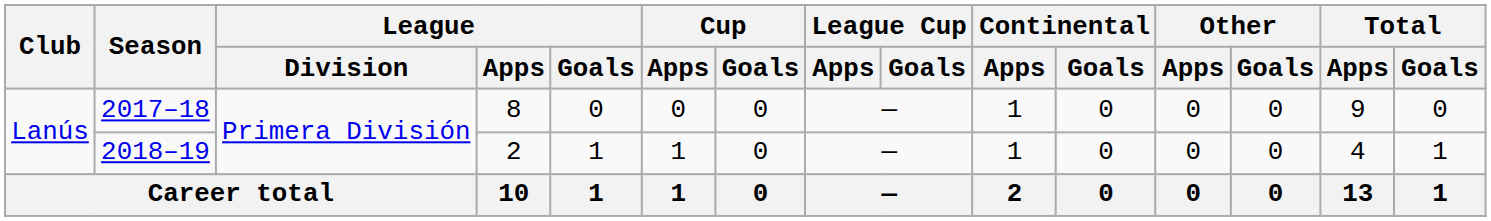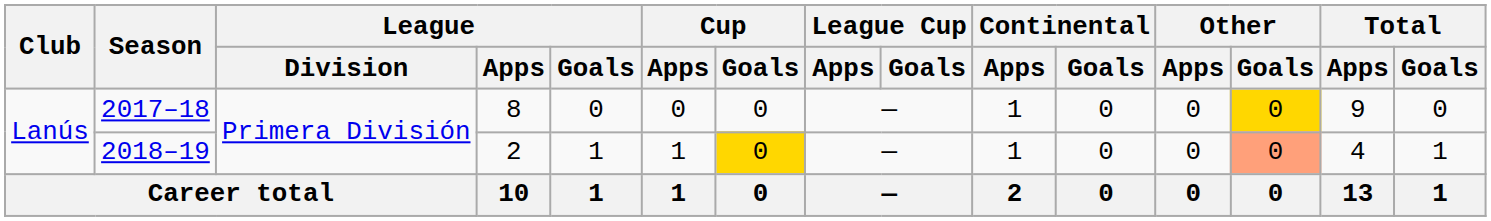(1276, 110) no background -> (1276, 110) gold background
(760, 153) no background -> (760, 153) gold background
(1276, 153) no background -> (1276, 153) lightsalmon background
